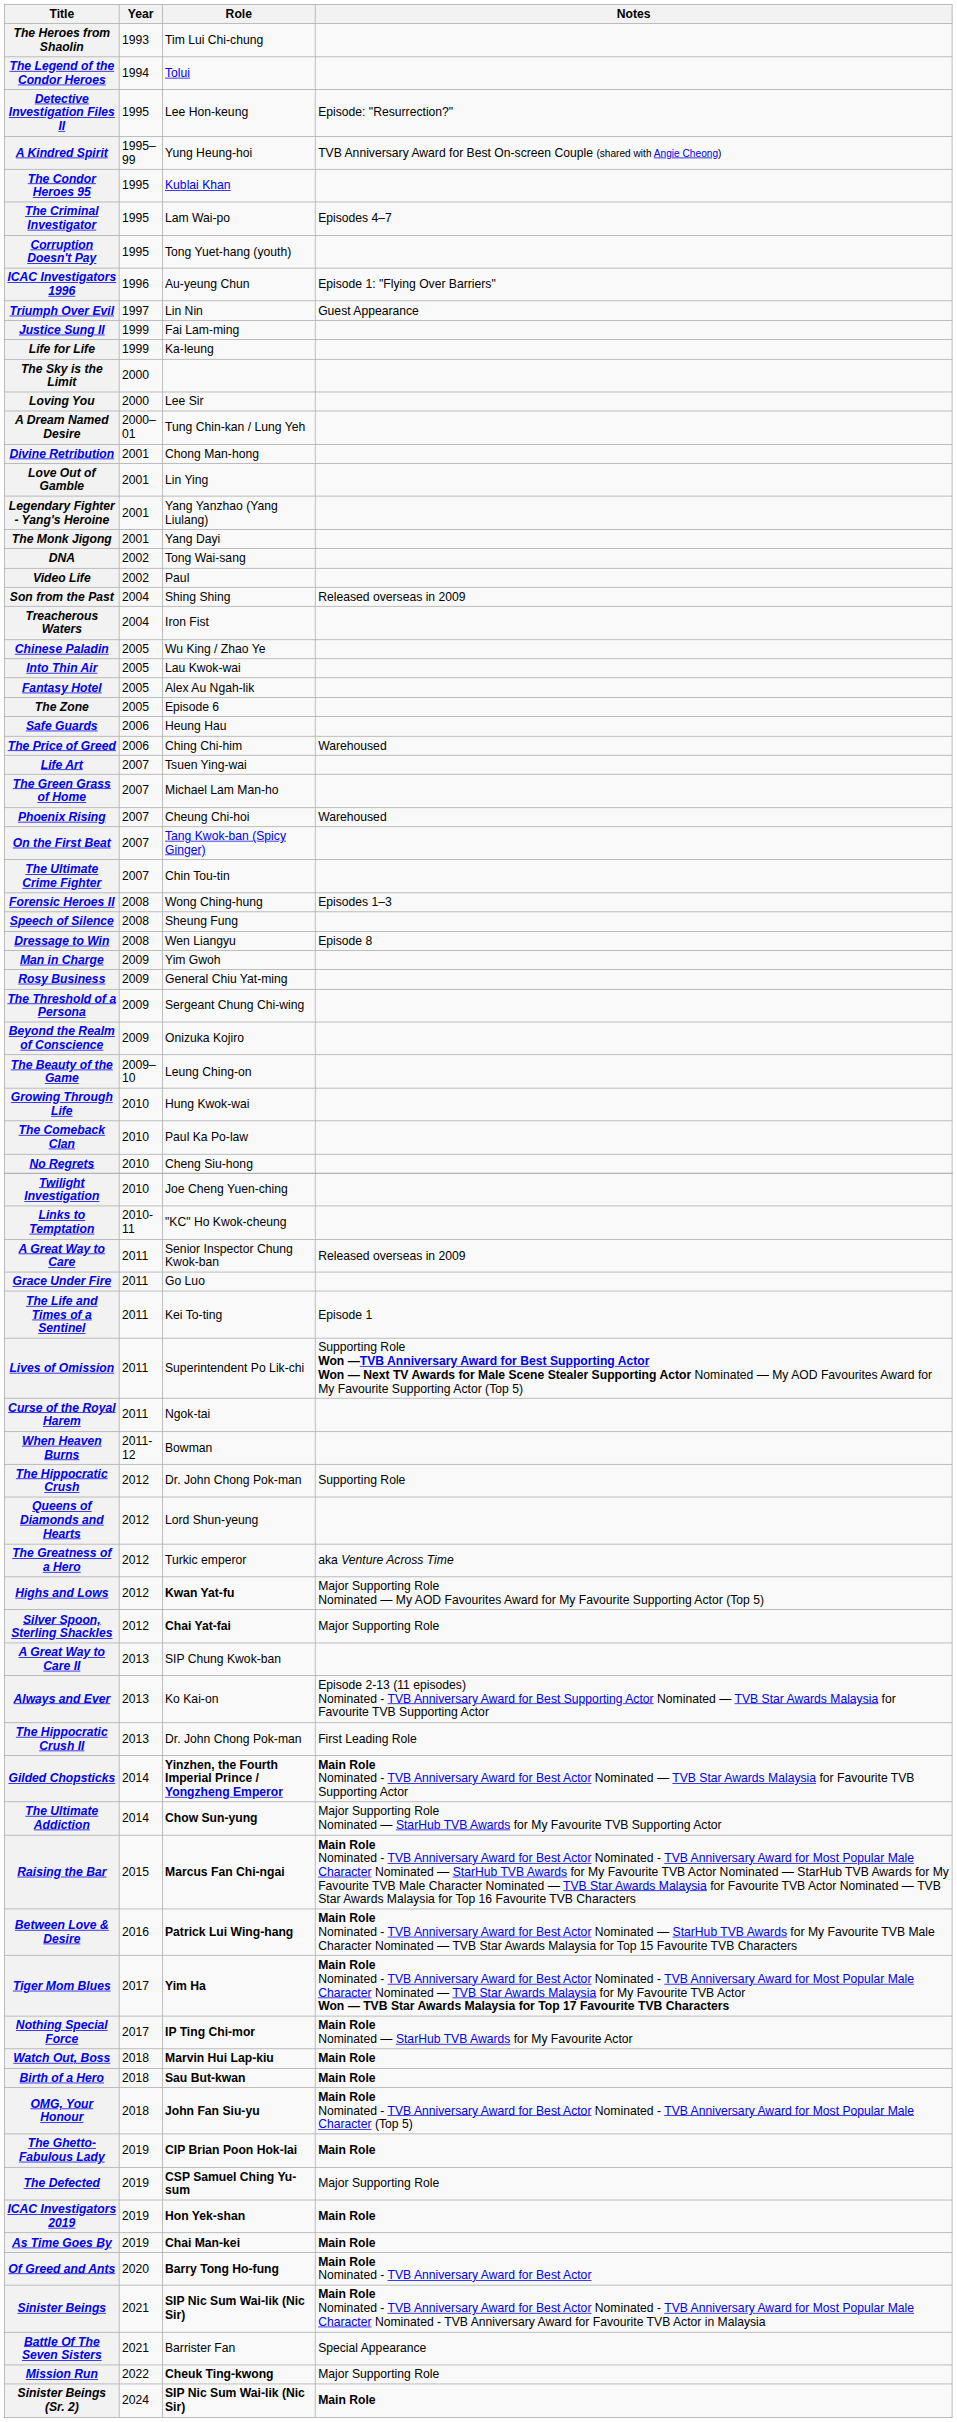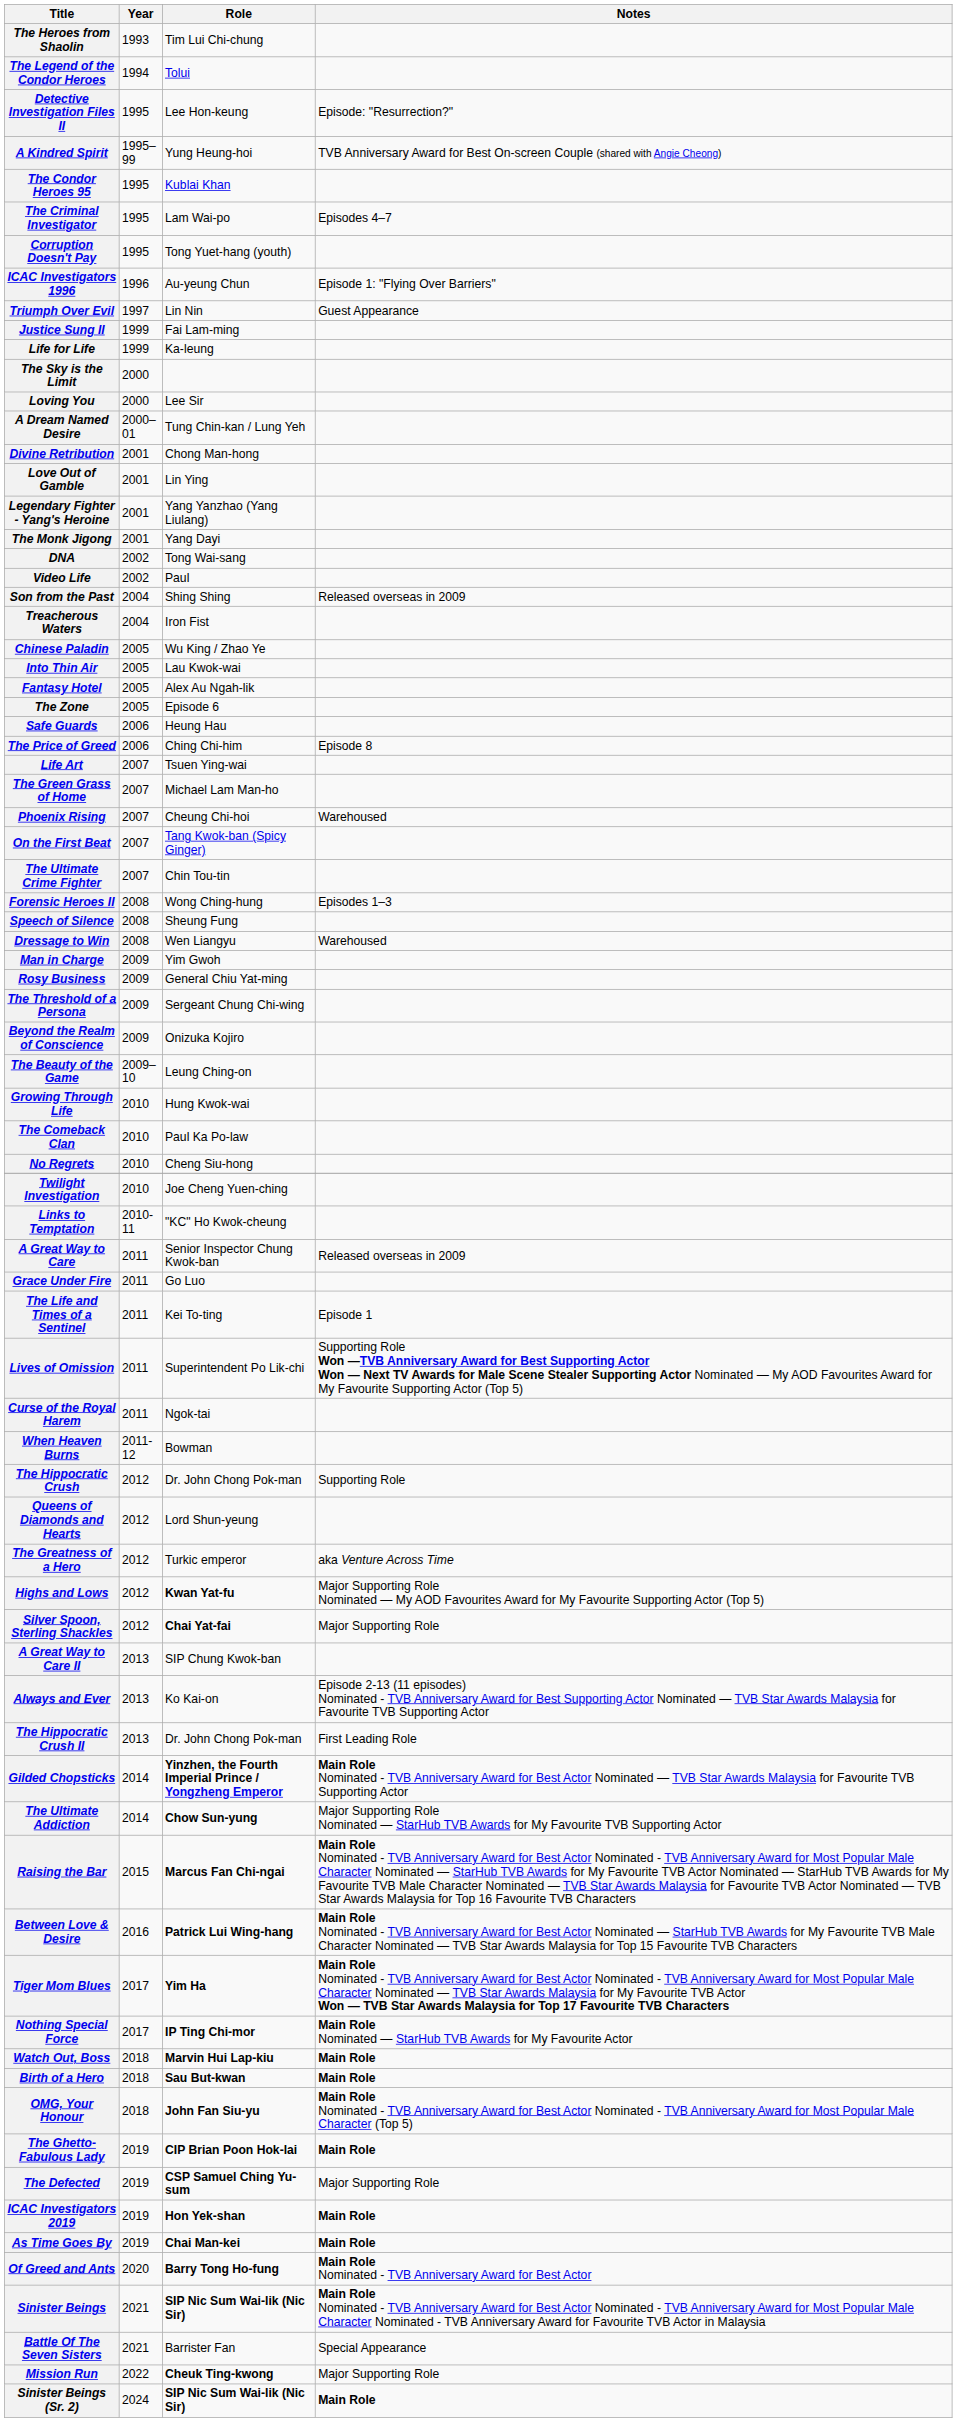(352, 745) Warehoused -> (345, 745) Episode 8
(345, 940) Episode 8 -> (352, 940) Warehoused
